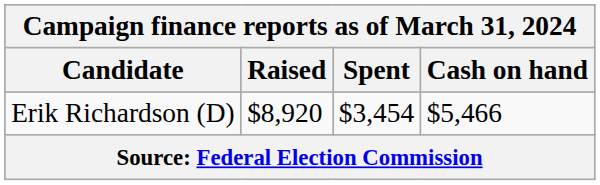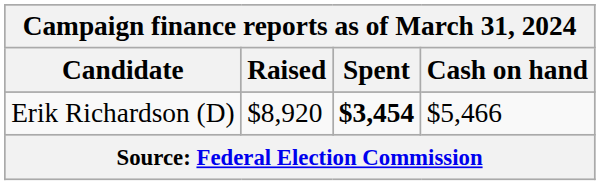(376, 112) normal -> (376, 112) bold
